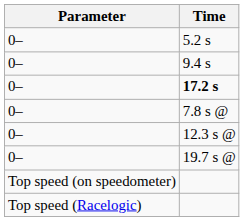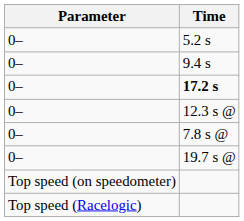(205, 110) 7.8 s @ -> (209, 110) 12.3 s @
(209, 134) 12.3 s @ -> (205, 134) 7.8 s @
